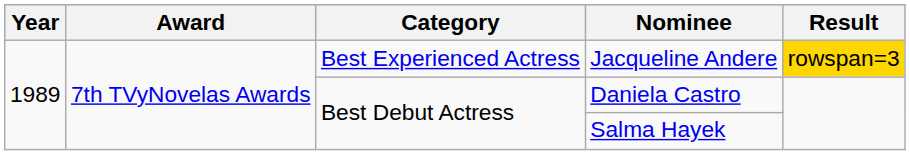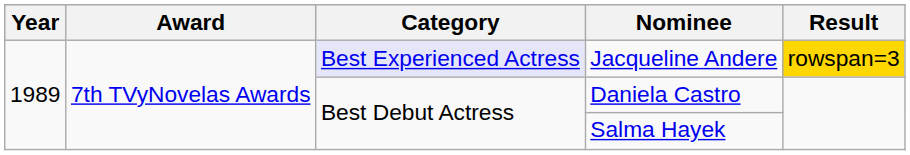(450, 58) no background -> (450, 58) lavender background
